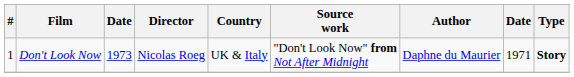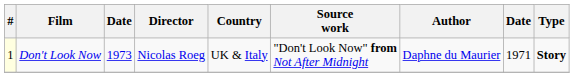(10, 55) no background -> (10, 55) lightyellow background
